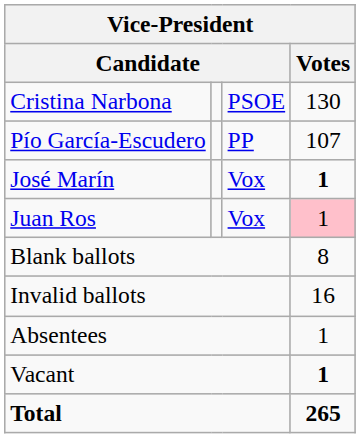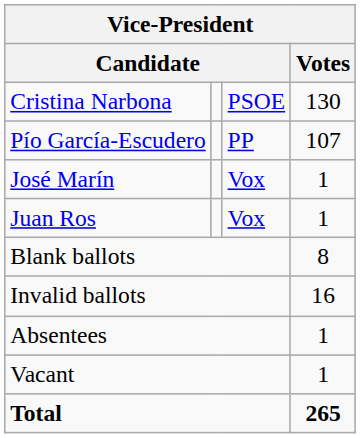(323, 179) bold -> (323, 179) normal
(323, 218) pink background -> (323, 218) no background
(323, 373) bold -> (323, 373) normal
